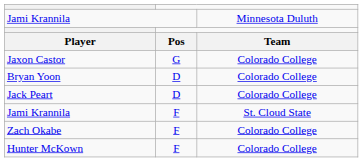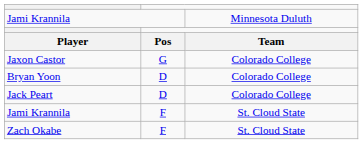(277, 130) Colorado College -> (271, 130) St. Cloud State
- row: (45, 148)
